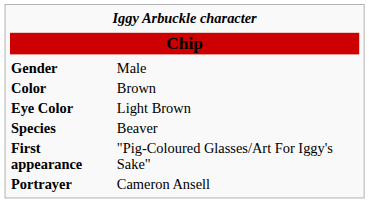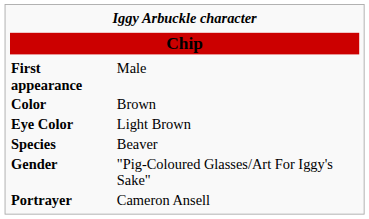(34, 69) Gender -> (47, 77) First appearance
(47, 156) First appearance -> (34, 164) Gender
